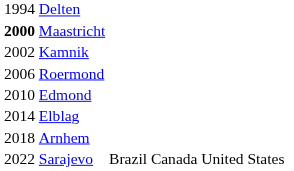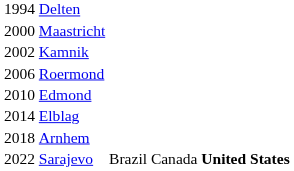(19, 30) bold -> (19, 30) normal
(243, 159) normal -> (245, 159) bold
